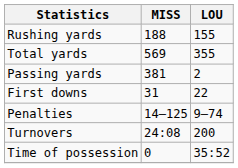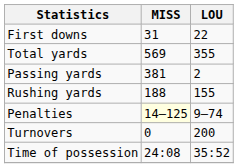rows swapped: (47, 93) <-> (55, 34)
(166, 113) no background -> (166, 113) lightyellow background
(162, 133) 24:08 -> (148, 133) 0
(148, 152) 0 -> (162, 152) 24:08
